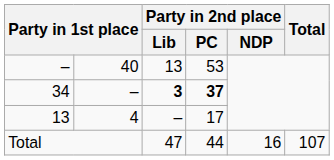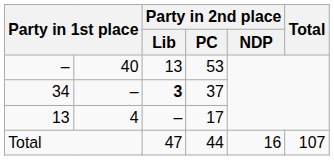(215, 92) bold -> (215, 92) normal
